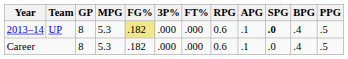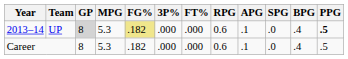(81, 29) no background -> (81, 29) lightgrey background
(272, 29) bold -> (272, 29) normal
(324, 29) normal -> (324, 29) bold
